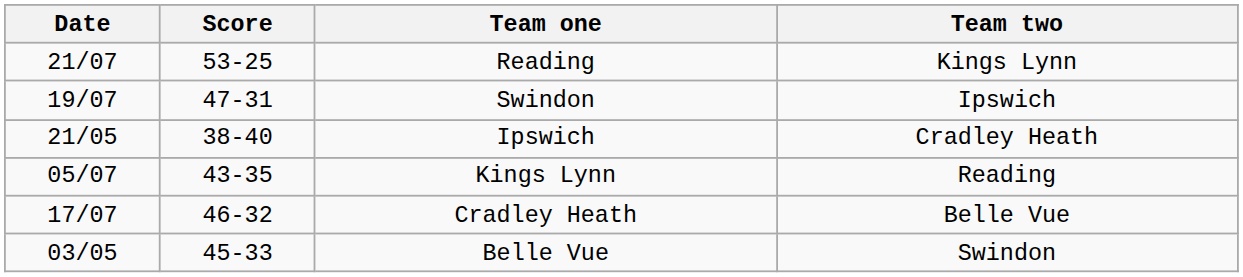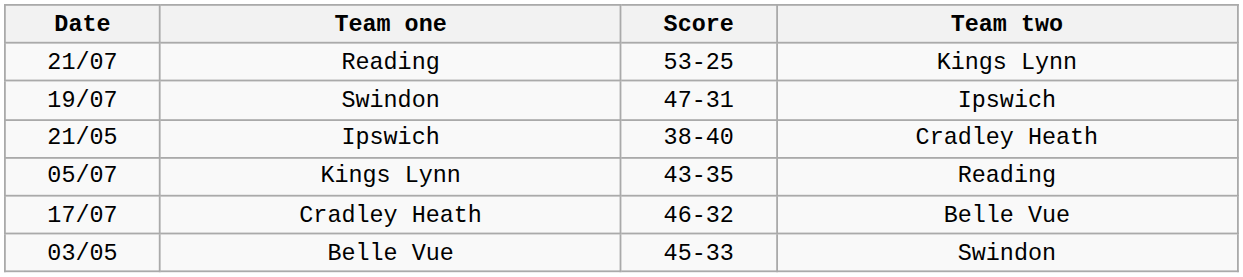columns swapped: (546, 24) <-> (238, 24)
